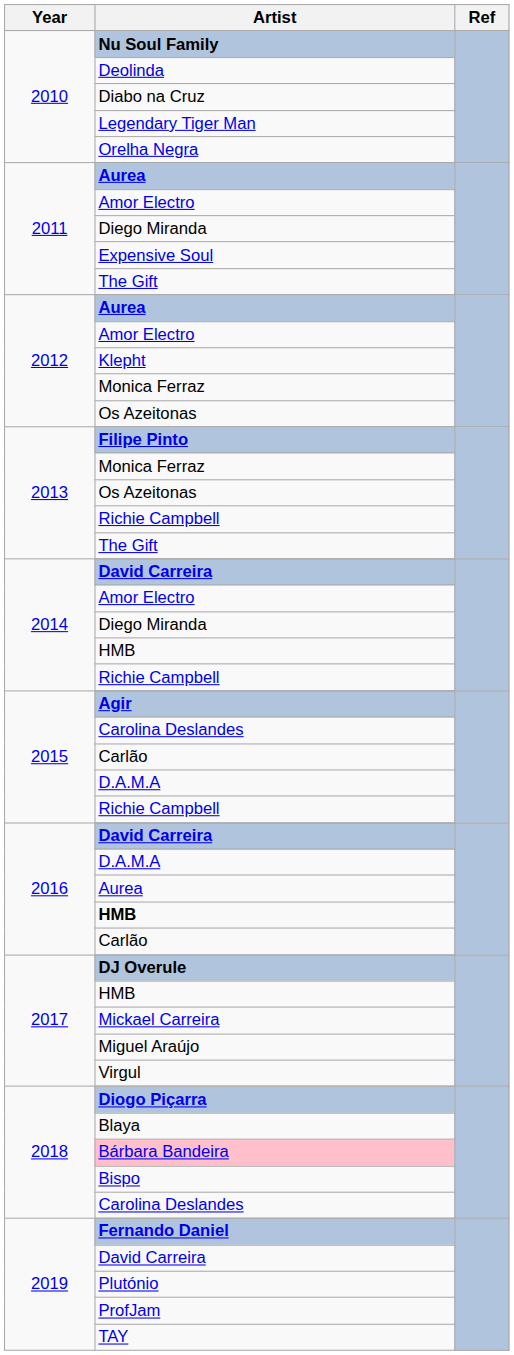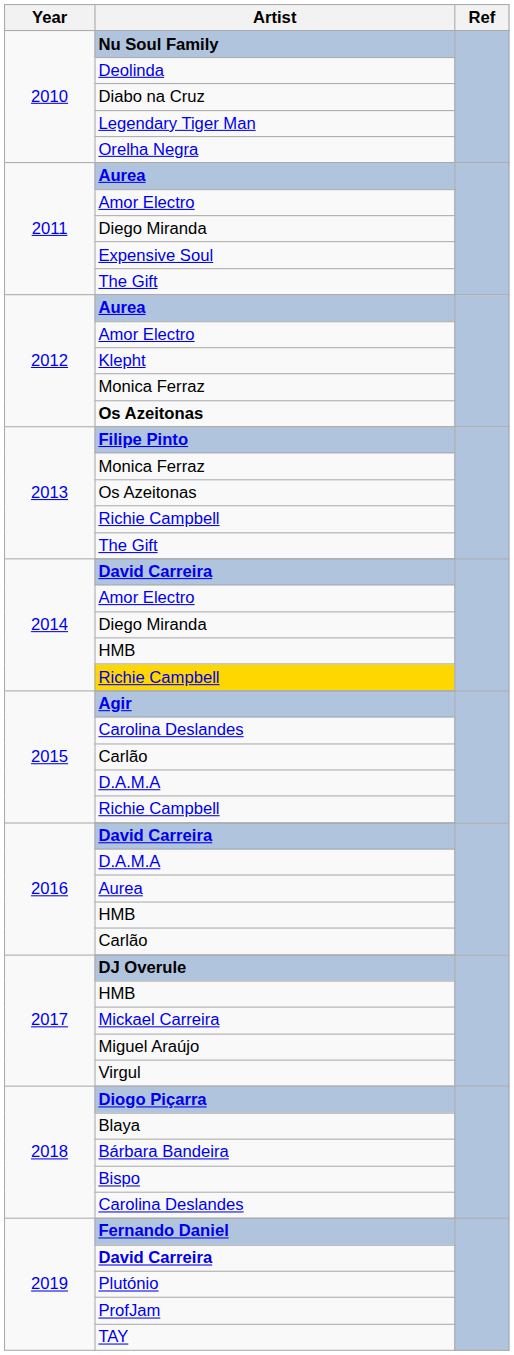(147, 413) normal -> (151, 413) bold
(159, 677) no background -> (159, 677) gold background
(117, 914) bold -> (117, 914) normal
(164, 1152) pink background -> (164, 1152) no background
(152, 1258) normal -> (155, 1258) bold
